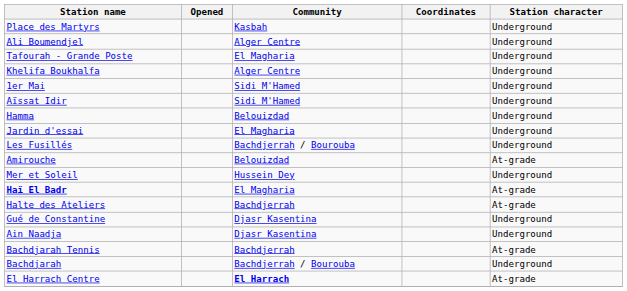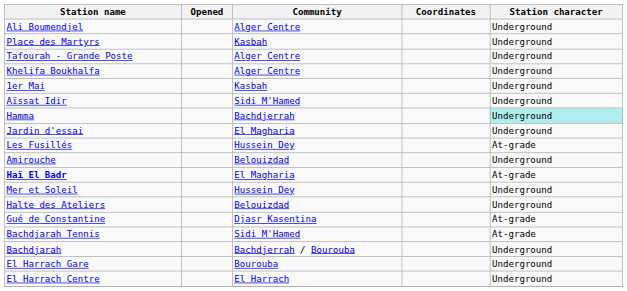rows swapped: (53, 27) <-> (45, 41)
(264, 56) El Magharia -> (267, 56) Alger Centre
(267, 86) Sidi M'Hamed -> (251, 86) Kasbah
(262, 116) Belouizdad -> (264, 116) Bachdjerrah
(522, 116) no background -> (522, 116) paleturquoise background
(295, 145) Bachdjerrah / Bourouba -> (264, 145) Hussein Dey
(522, 145) Underground -> (514, 145) At-grade
(514, 160) At-grade -> (522, 160) Underground
rows swapped: (42, 175) <-> (37, 190)
(264, 205) Bachdjerrah -> (262, 205) Belouizdad
(514, 205) At-grade -> (522, 205) Underground
(522, 219) Underground -> (514, 219) At-grade
- row: (34, 234)
(264, 249) Bachdjerrah -> (267, 234) Sidi M'Hamed
+ row: (48, 264)
(262, 279) bold -> (262, 279) normal
(514, 279) At-grade -> (522, 279) Underground
